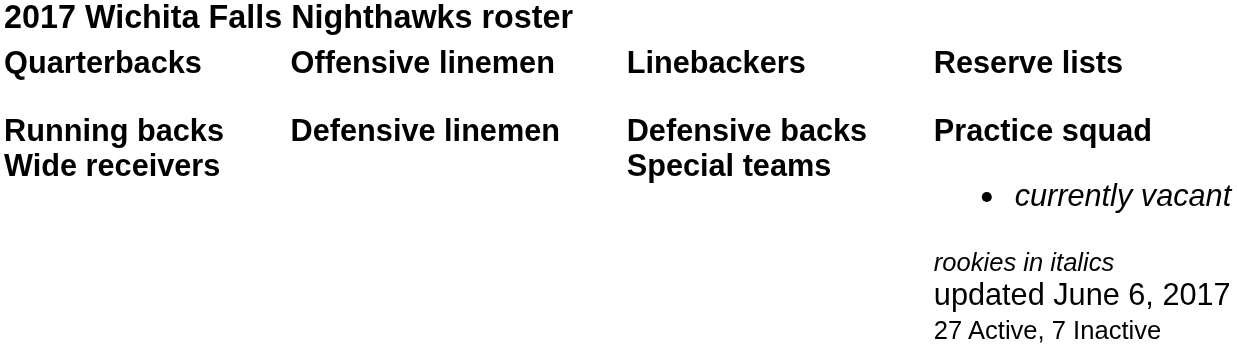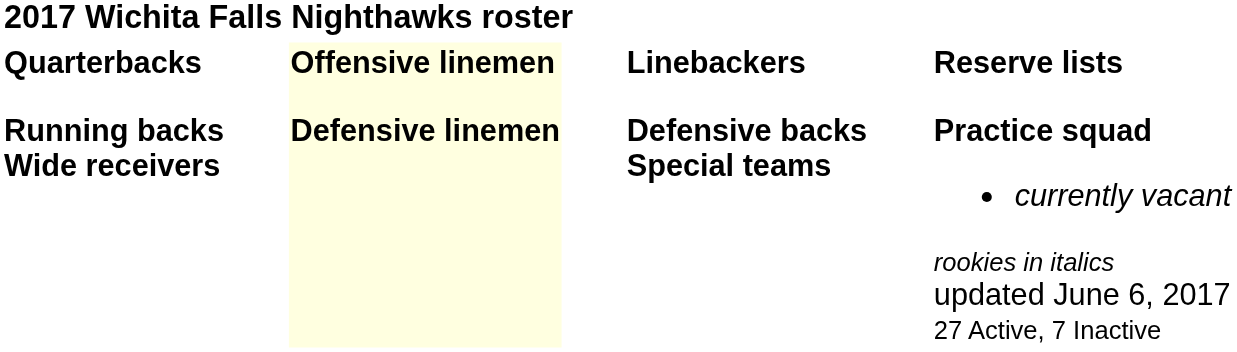(425, 96) no background -> (425, 96) lightyellow background
